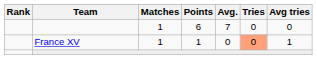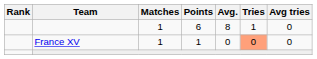(228, 27) 7 -> (228, 27) 8
(254, 27) 0 -> (254, 27) 1
(290, 42) 1 -> (290, 42) 0
